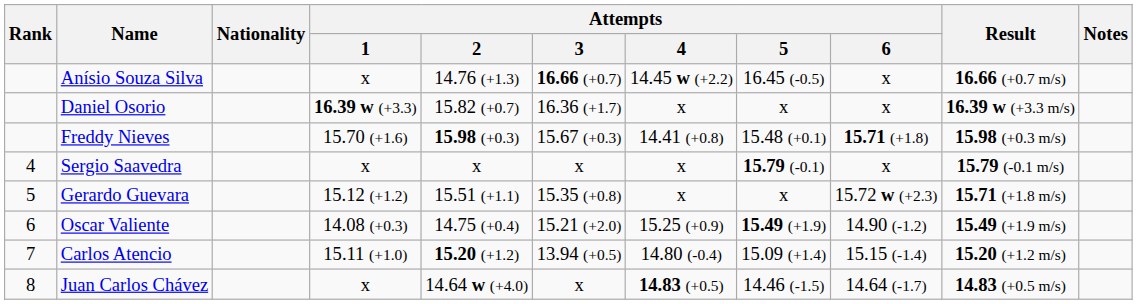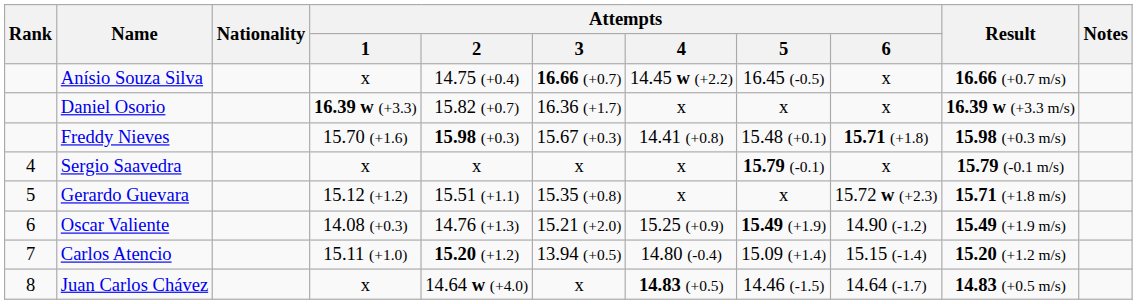(477, 78) 14.76 (+1.3) -> (477, 78) 14.75 (+0.4)
(477, 225) 14.75 (+0.4) -> (477, 225) 14.76 (+1.3)
